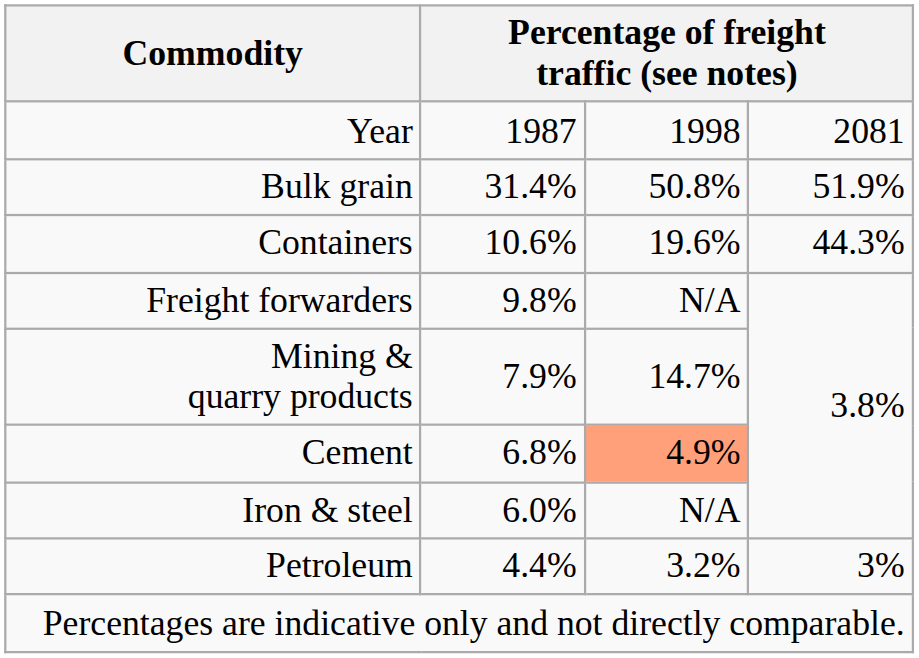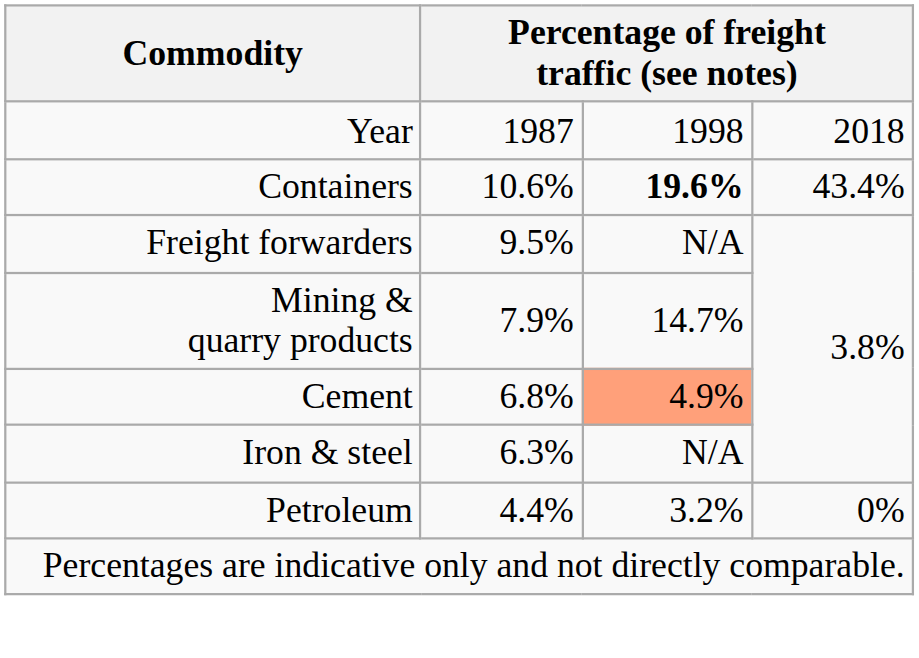(869, 129) 2081 -> (869, 129) 2018
- row: (337, 186)
(694, 242) normal -> (695, 186) bold
(859, 242) 44.3% -> (859, 186) 43.4%
(540, 299) 9.8% -> (537, 242) 9.5%
(540, 509) 6.0% -> (537, 452) 6.3%
(881, 566) 3% -> (881, 509) 0%
